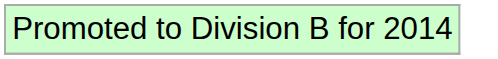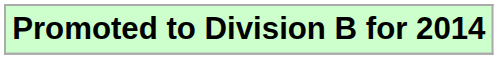(232, 29) normal -> (249, 29) bold
